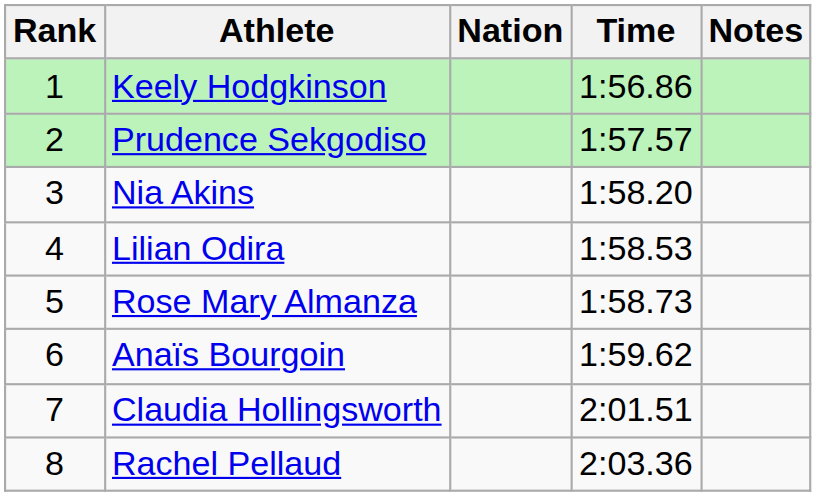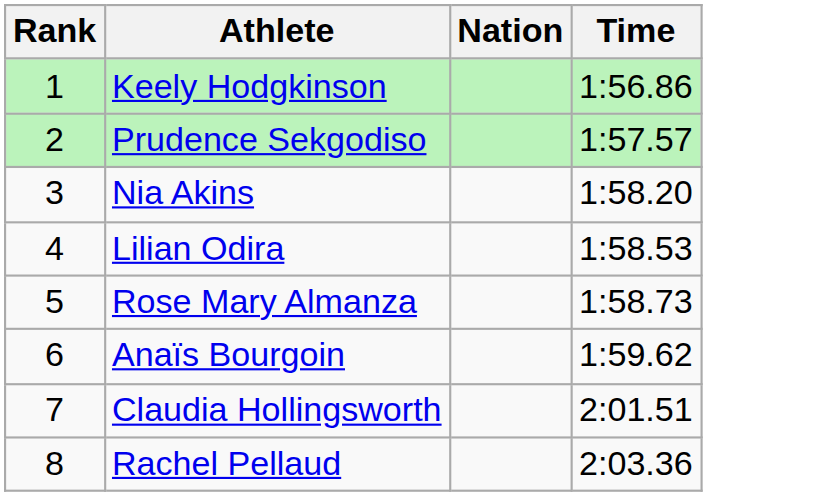- column: (756, 31)
